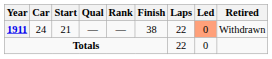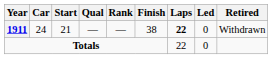(181, 29) normal -> (181, 29) bold
(206, 29) lightsalmon background -> (206, 29) no background
